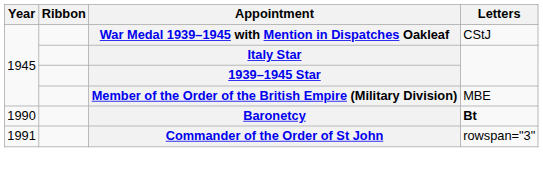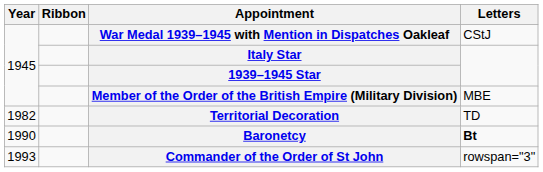+ row: (274, 116)
(22, 136) 1991 -> (22, 156) 1993
